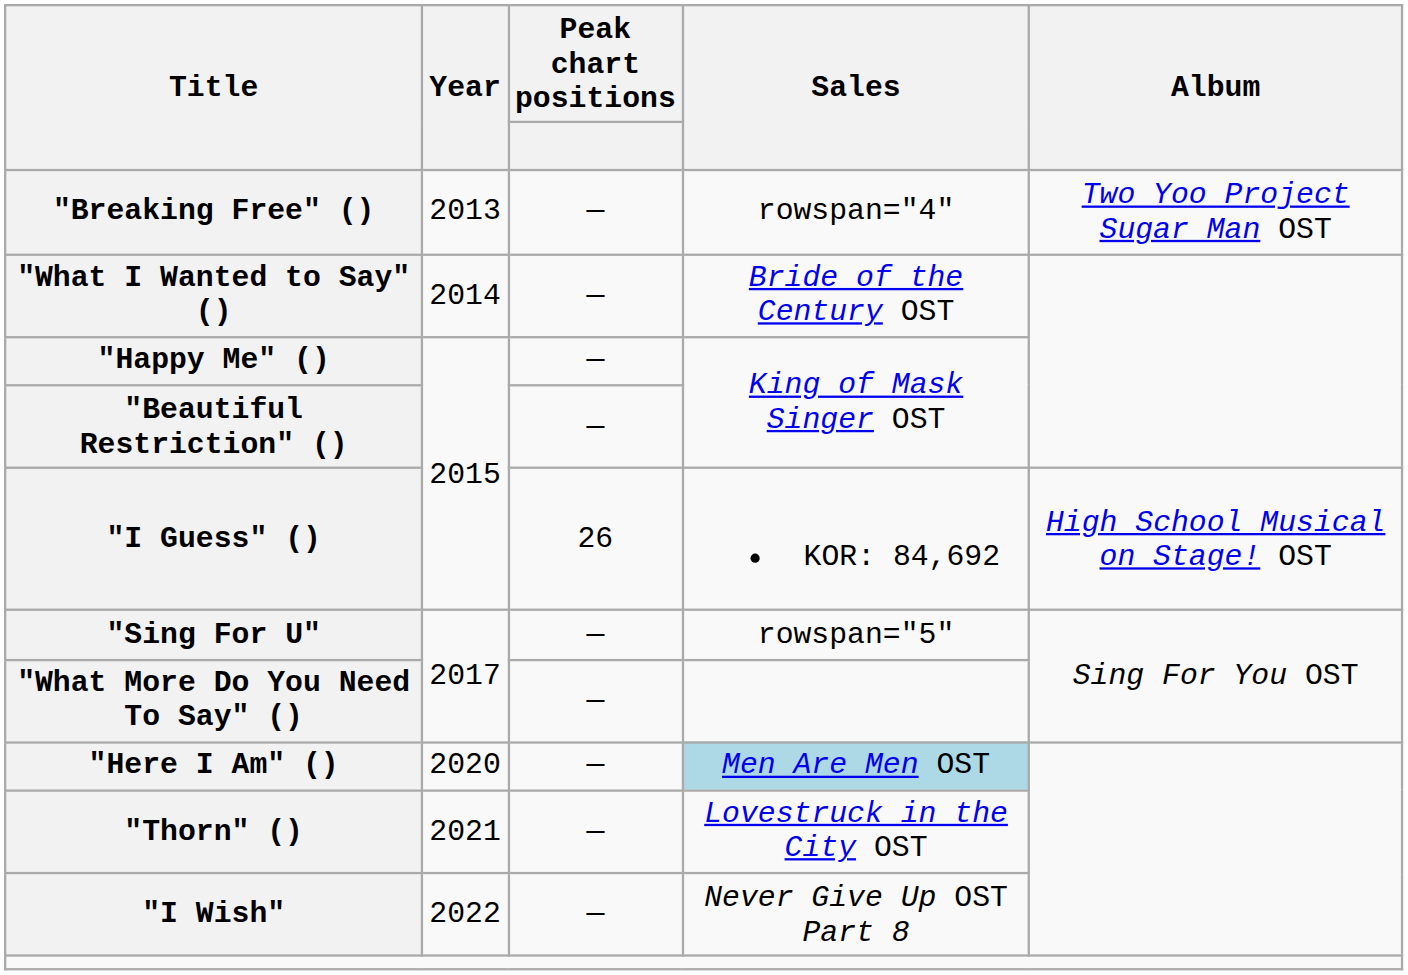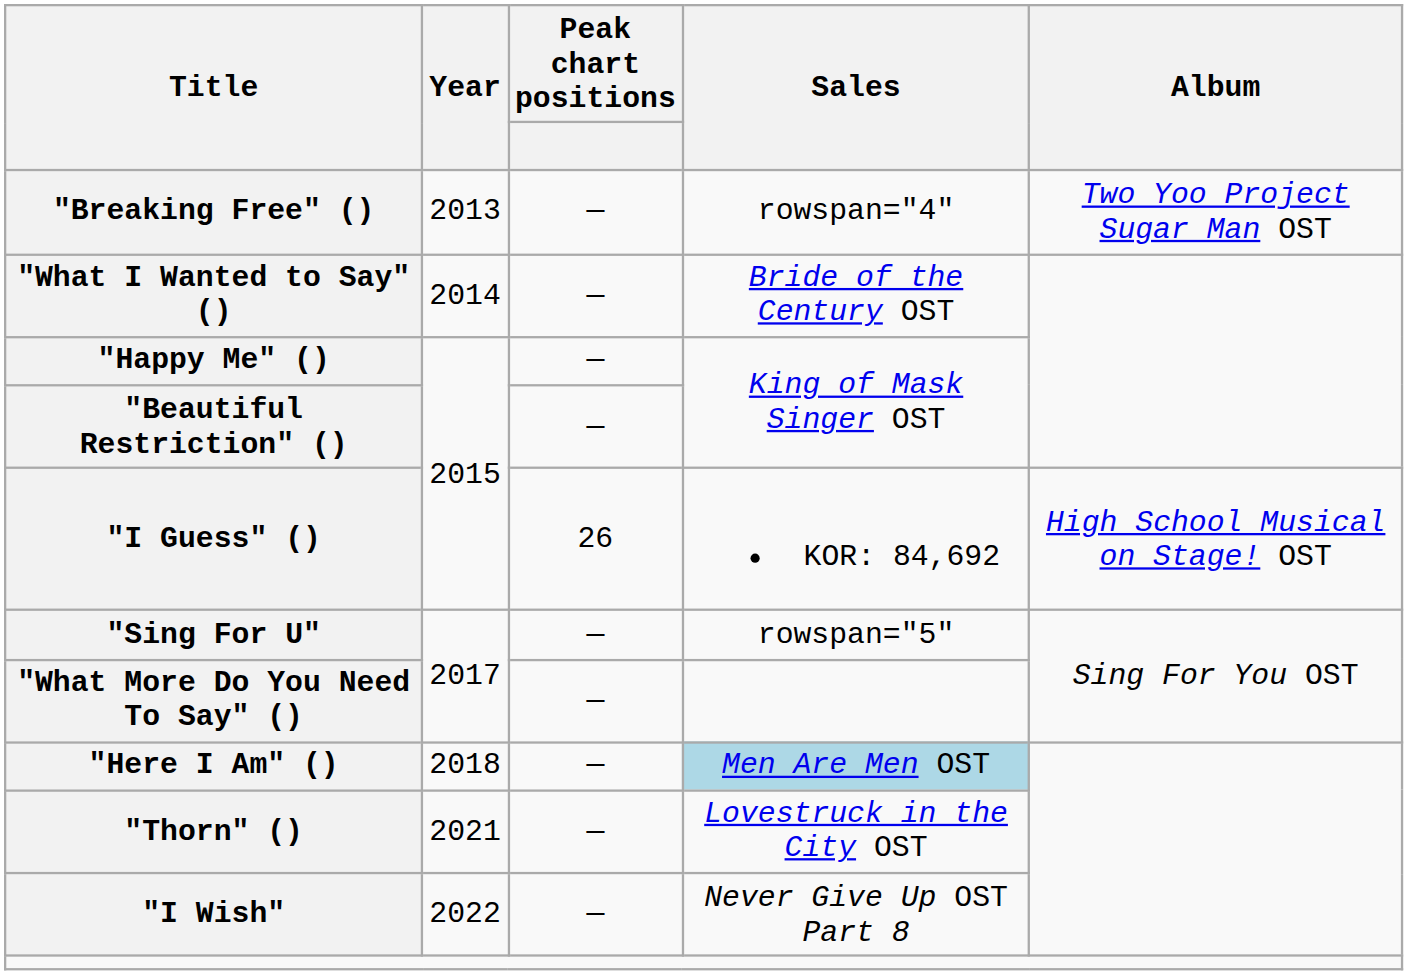(465, 766) 2020 -> (465, 766) 2018
